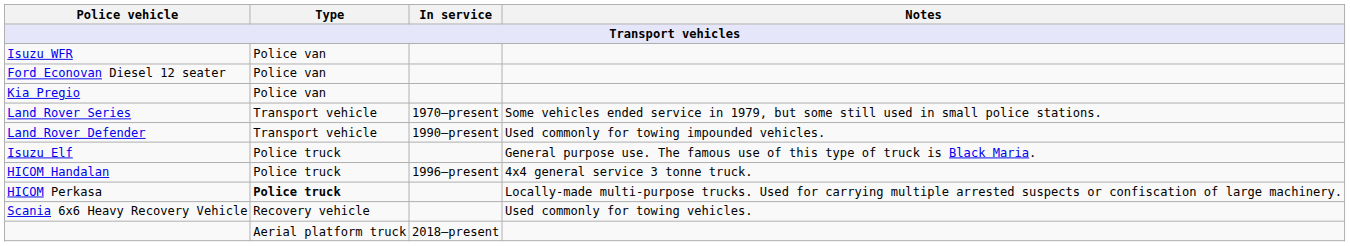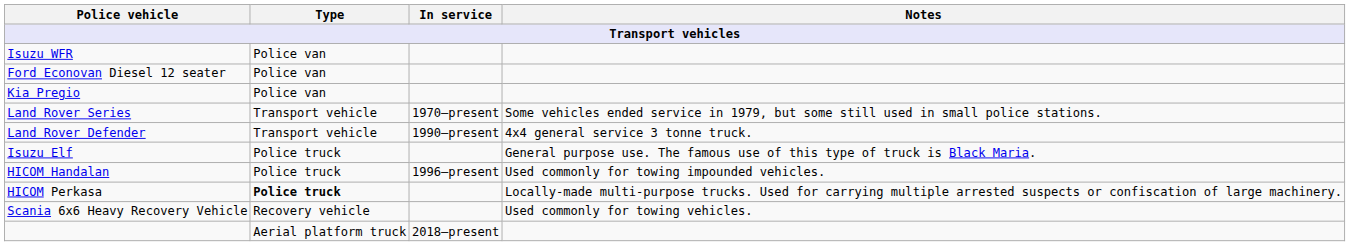(665, 133) Used commonly for towing impounded vehicles. -> (629, 133) 4x4 general service 3 tonne truck.
(629, 172) 4x4 general service 3 tonne truck. -> (665, 172) Used commonly for towing impounded vehicles.
